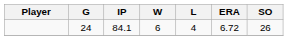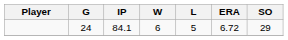(194, 27) 4 -> (194, 27) 5
(265, 27) 26 -> (265, 27) 29
